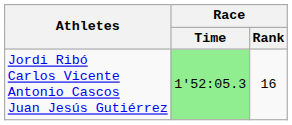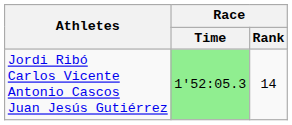(269, 84) 16 -> (269, 84) 14
